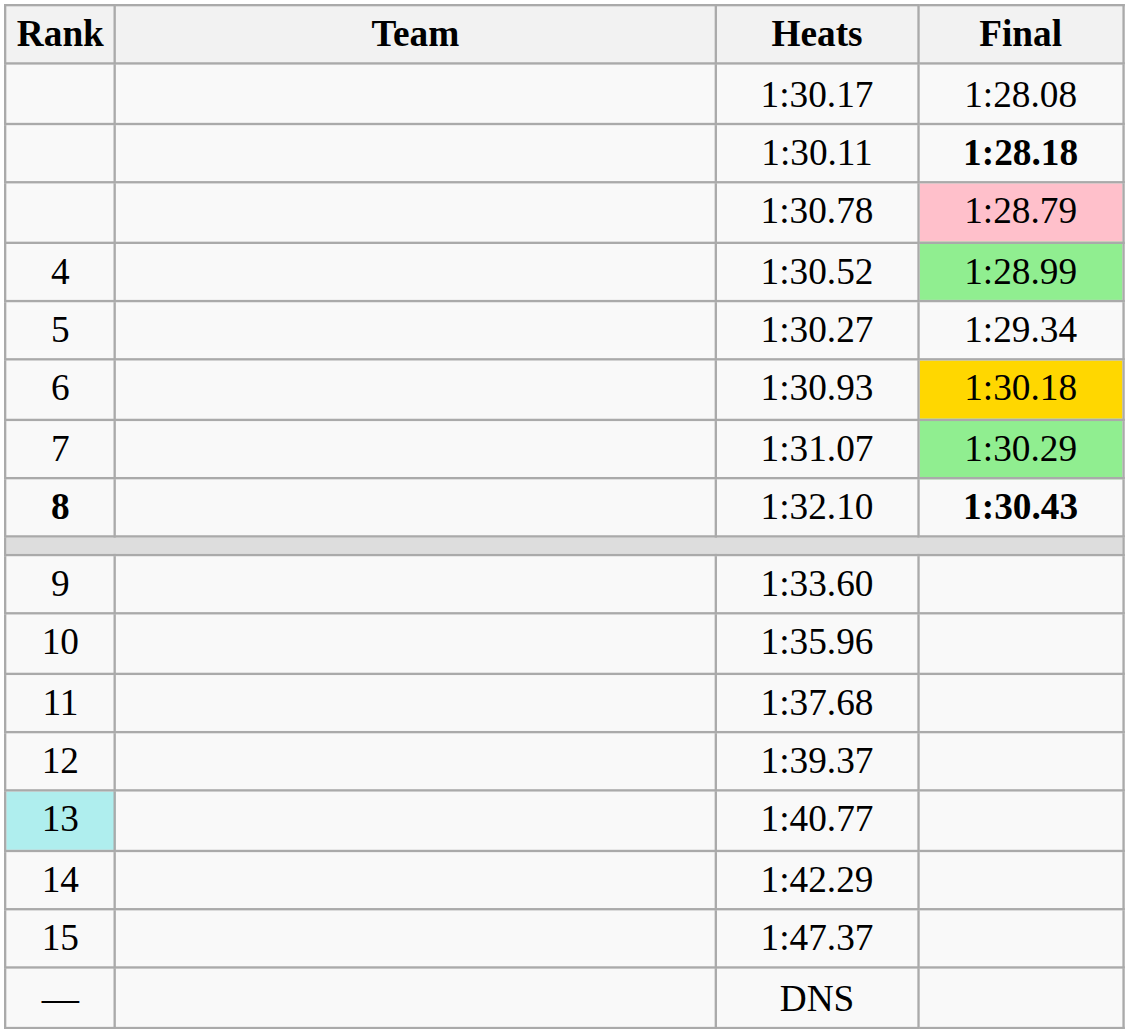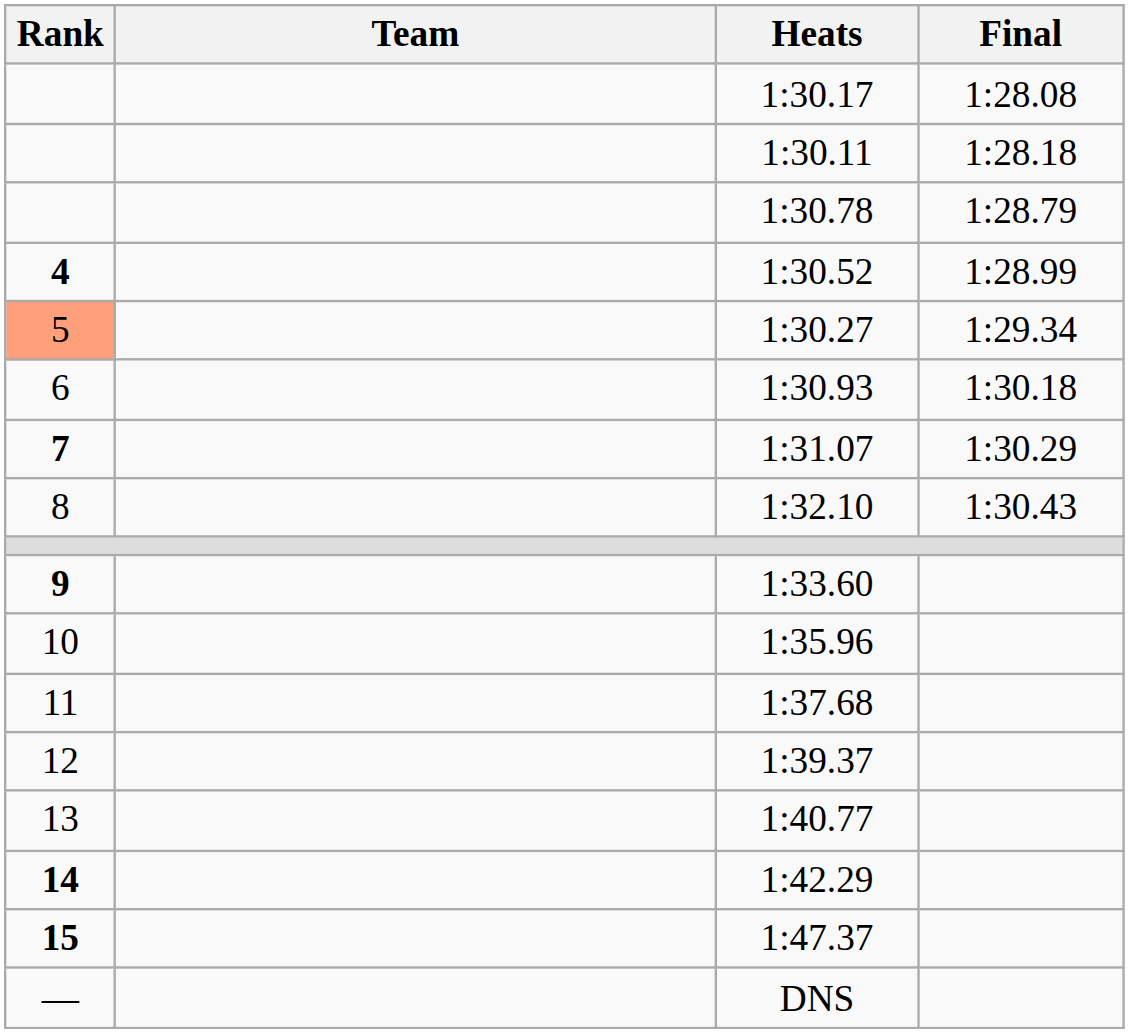(1021, 152) bold -> (1021, 152) normal
(1021, 211) pink background -> (1021, 211) no background
(60, 270) normal -> (60, 270) bold
(1021, 270) lightgreen background -> (1021, 270) no background
(60, 329) no background -> (60, 329) lightsalmon background
(1021, 388) gold background -> (1021, 388) no background
(60, 447) normal -> (60, 447) bold
(1021, 447) lightgreen background -> (1021, 447) no background
(60, 507) bold -> (60, 507) normal
(1021, 507) bold -> (1021, 507) normal
(60, 583) normal -> (60, 583) bold
(60, 819) paleturquoise background -> (60, 819) no background
(60, 878) normal -> (60, 878) bold
(60, 938) normal -> (60, 938) bold
